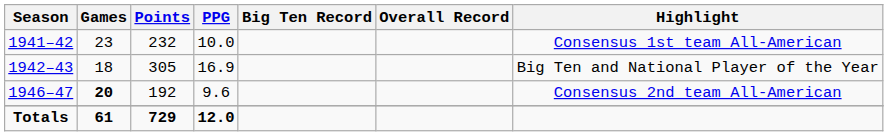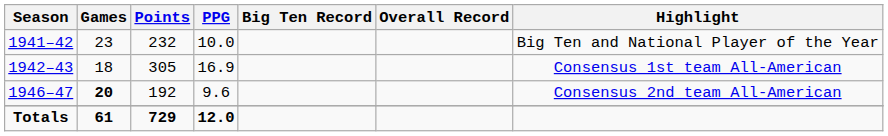(698, 42) Consensus 1st team All-American -> (698, 42) Big Ten and National Player of the Year
(698, 68) Big Ten and National Player of the Year -> (698, 68) Consensus 1st team All-American
